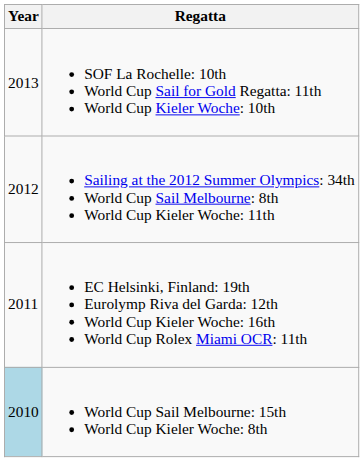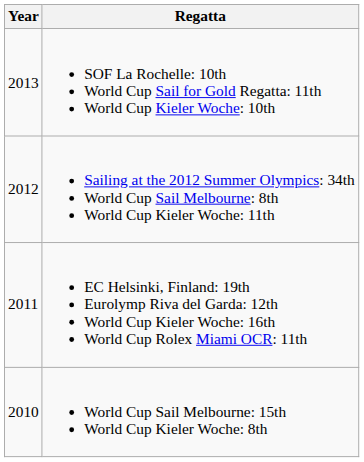(23, 411) lightblue background -> (23, 411) no background
